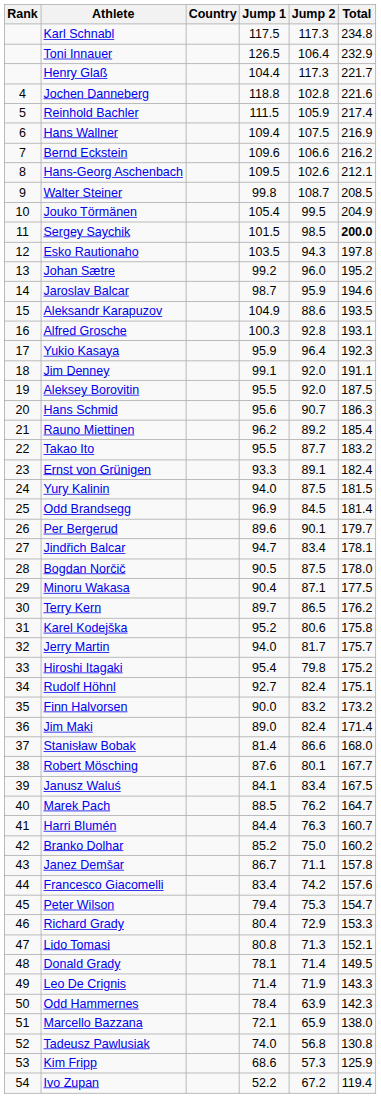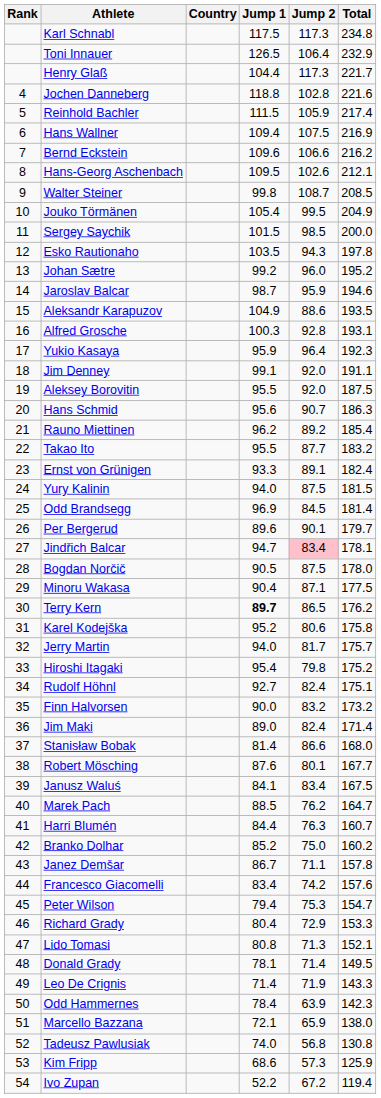(357, 232) bold -> (357, 232) normal
(314, 548) no background -> (314, 548) pink background
(264, 608) normal -> (264, 608) bold
